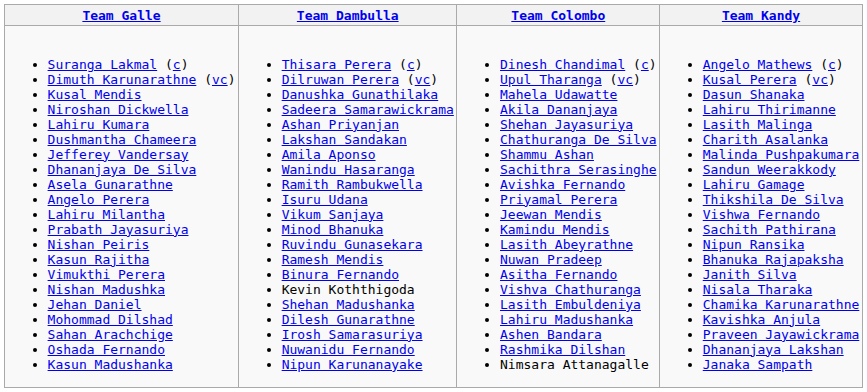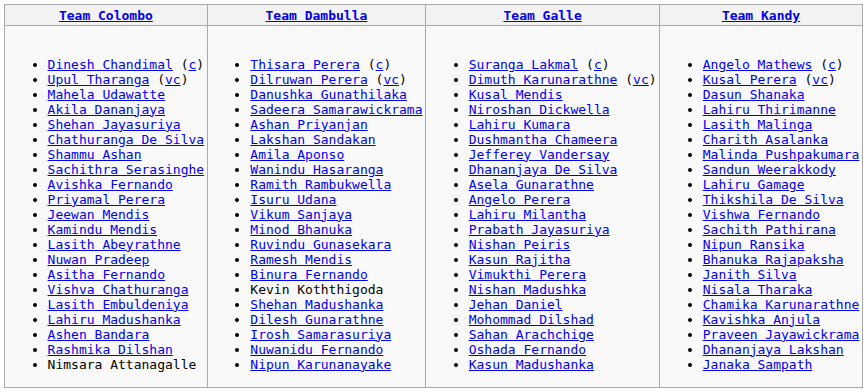columns swapped: (558, 15) <-> (122, 15)
